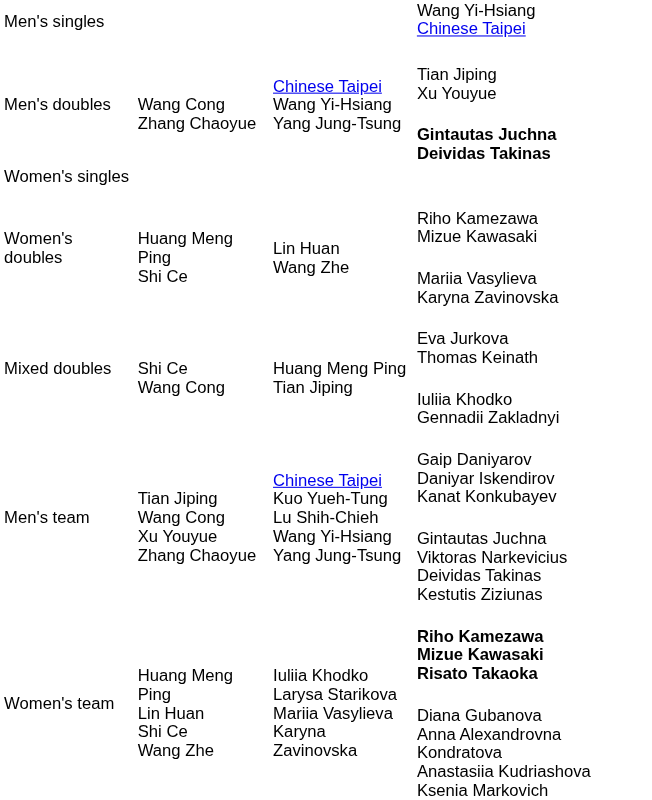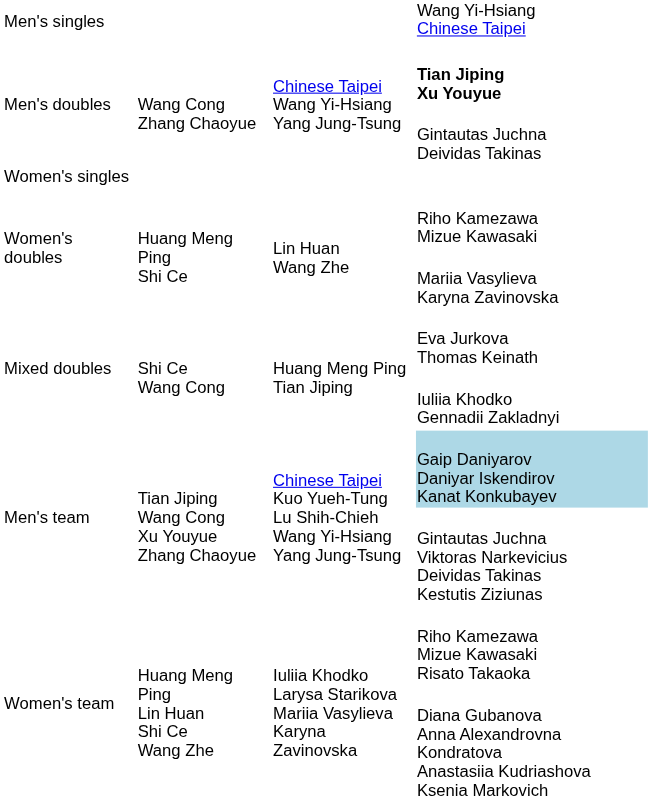(457, 84) normal -> (461, 84) bold
(487, 144) bold -> (482, 144) normal
(487, 478) no background -> (487, 478) lightblue background
(480, 655) bold -> (477, 655) normal
